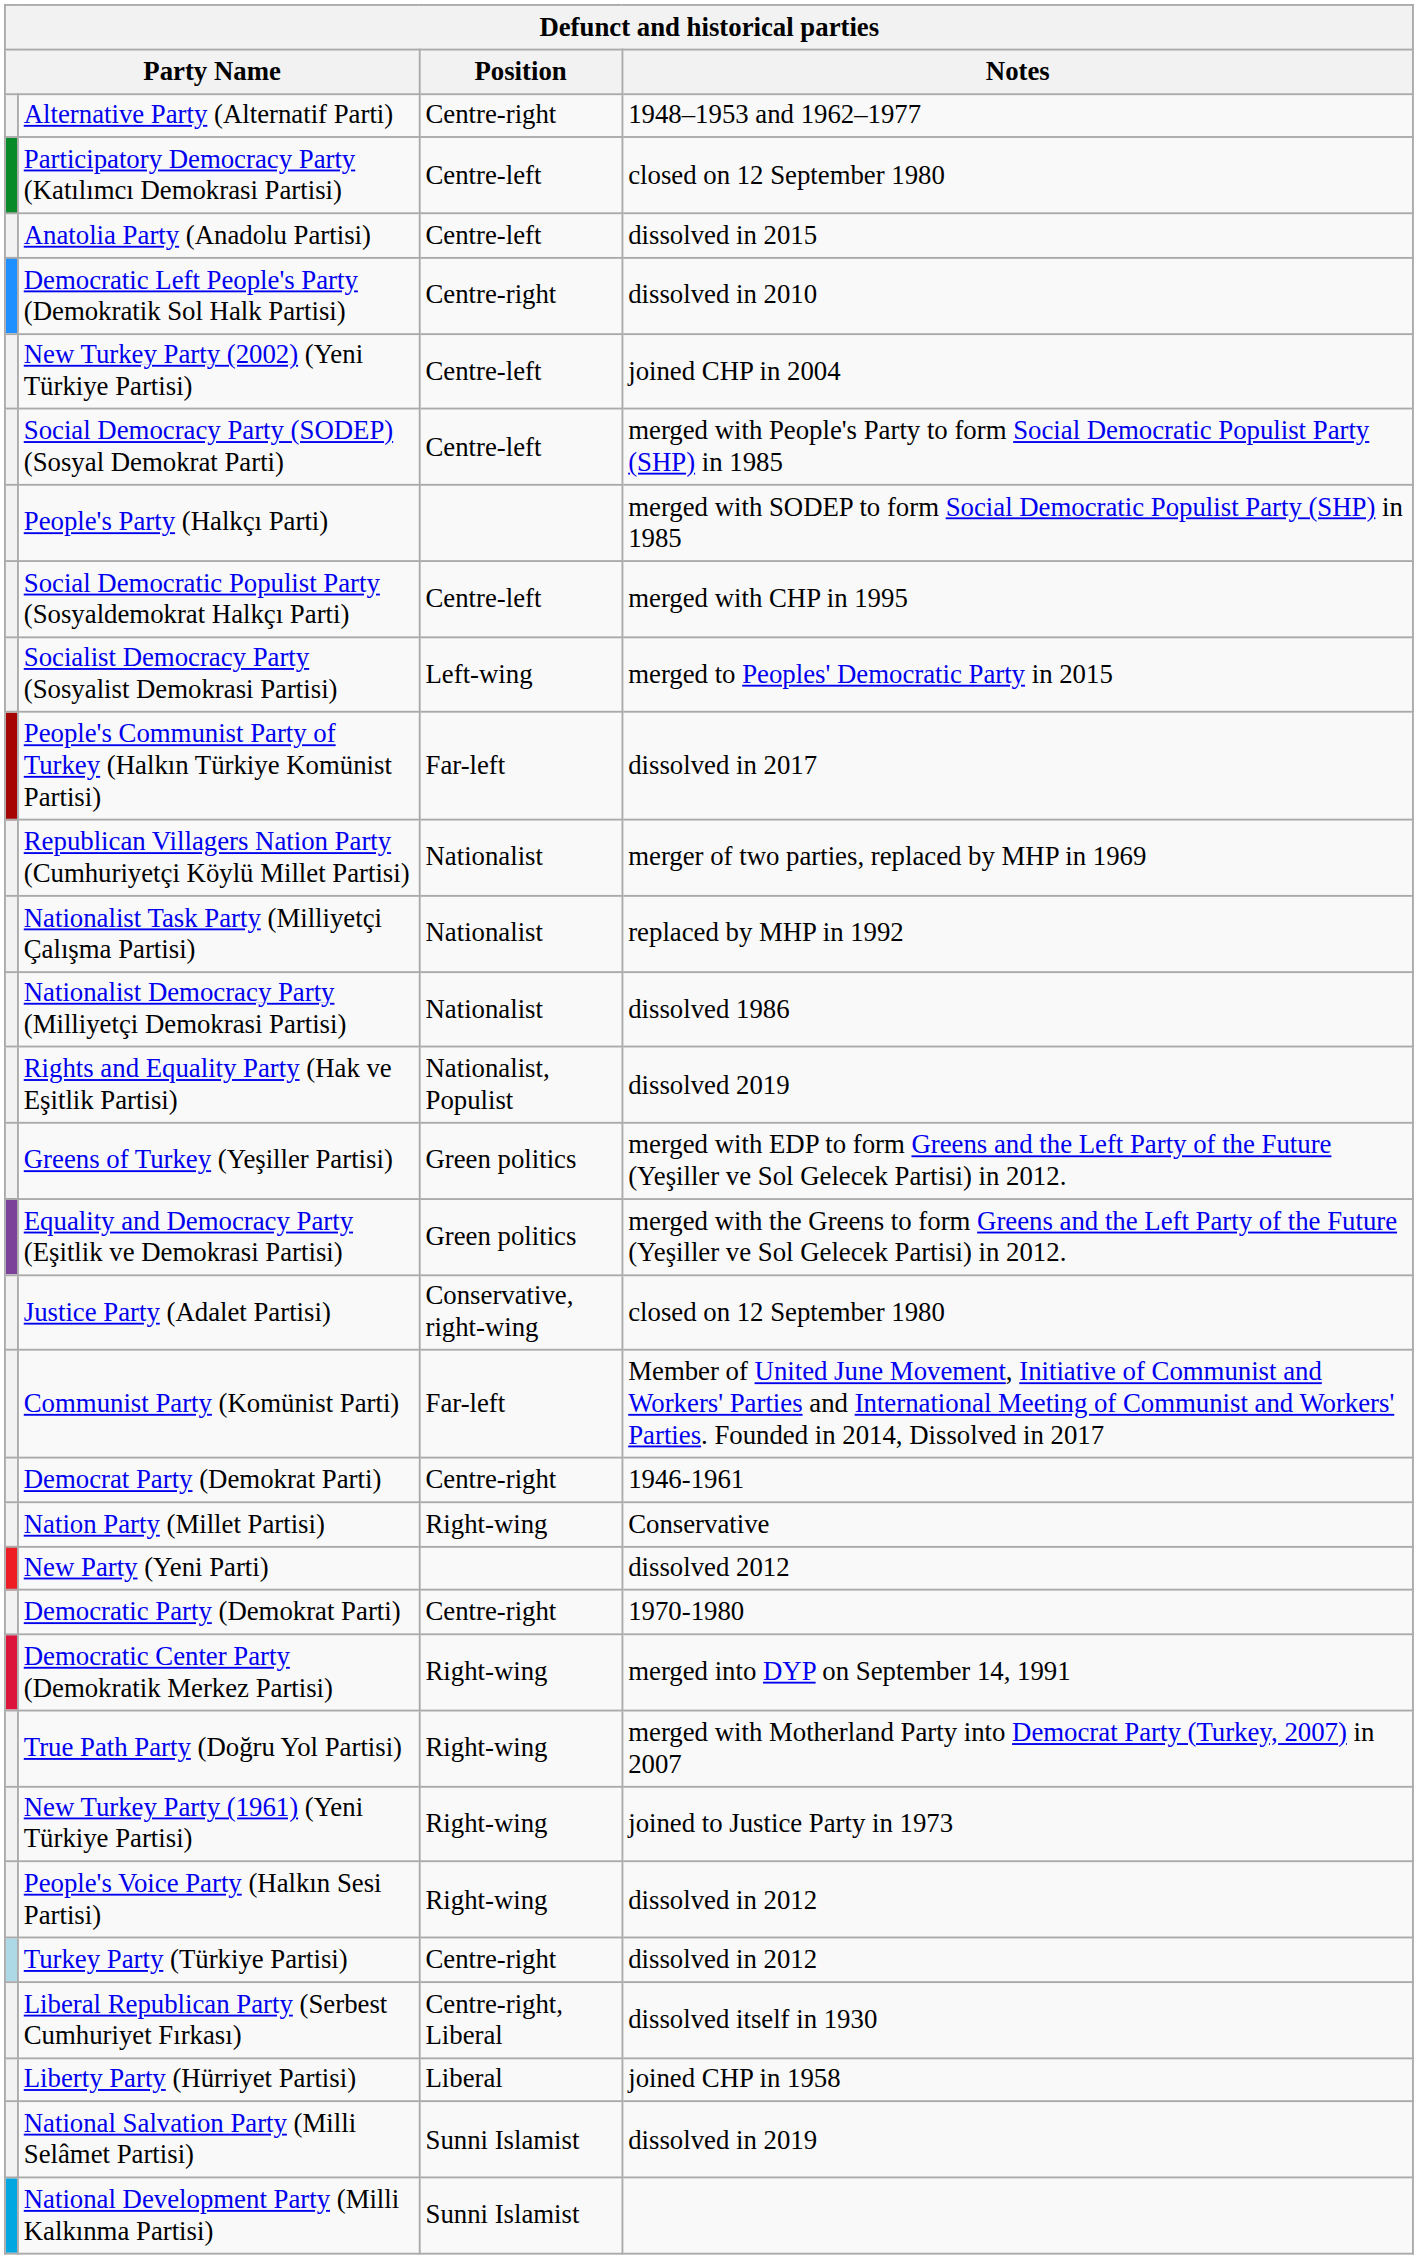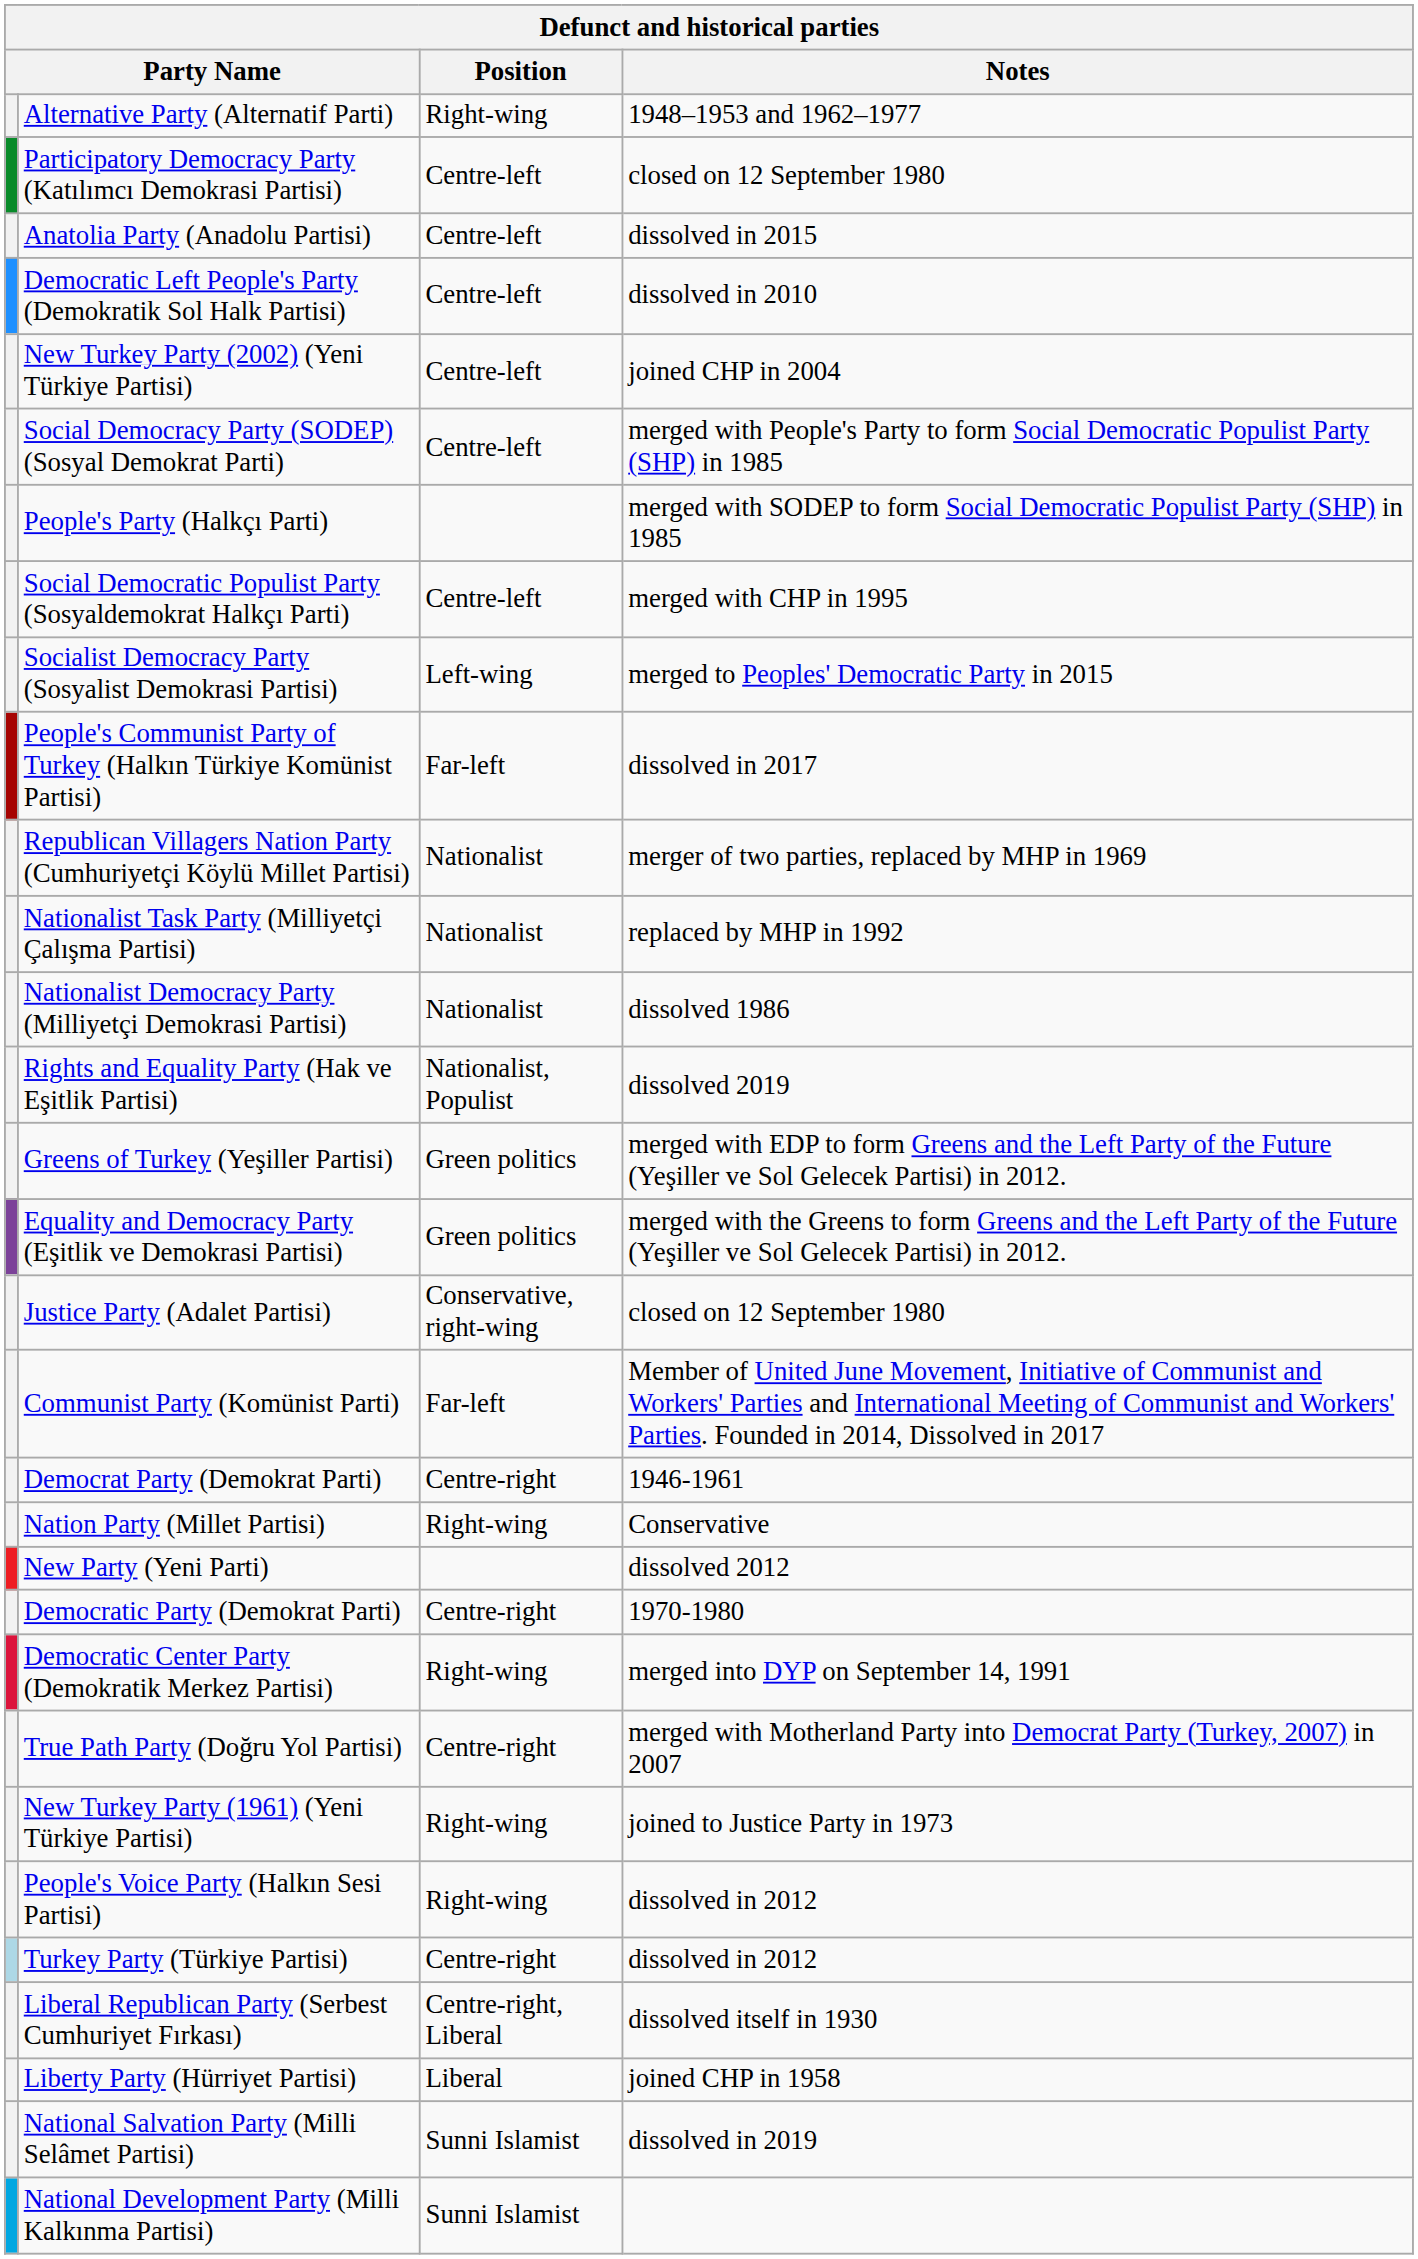(491, 115) Centre-right -> (486, 115) Right-wing
(491, 295) Centre-right -> (483, 295) Centre-left
(486, 1747) Right-wing -> (491, 1747) Centre-right
